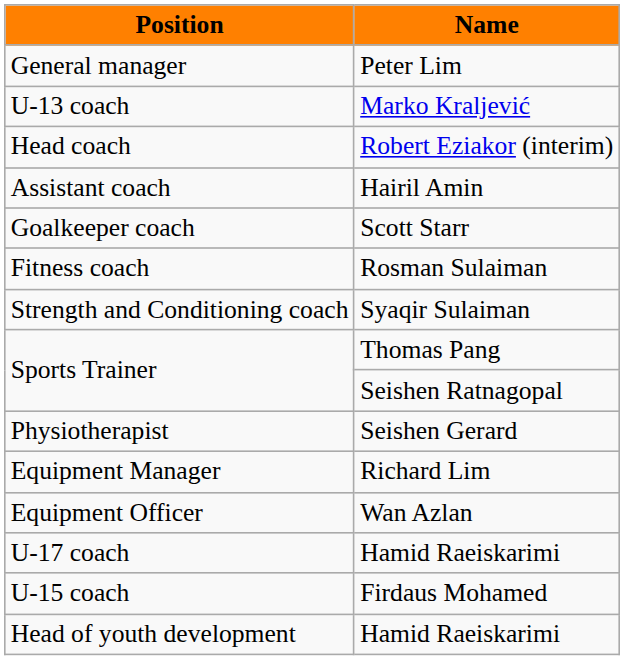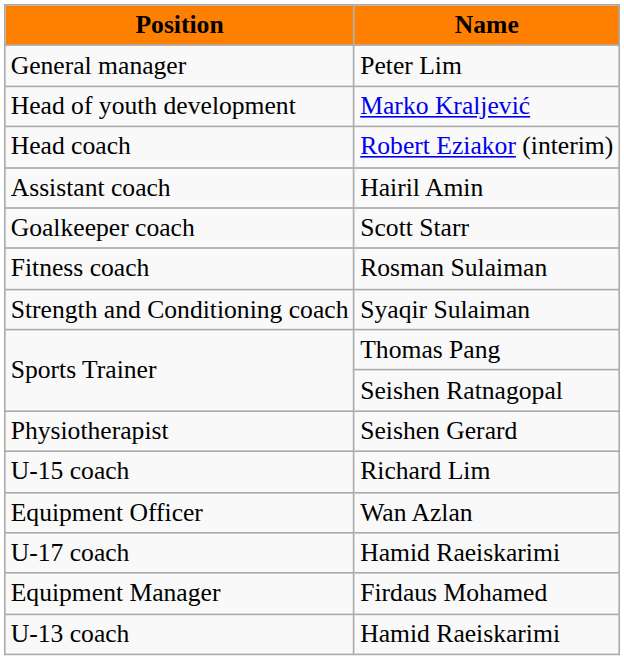(70, 106) U-13 coach -> (153, 106) Head of youth development
(116, 471) Equipment Manager -> (70, 471) U-15 coach
(70, 593) U-15 coach -> (116, 593) Equipment Manager
(153, 633) Head of youth development -> (70, 633) U-13 coach
